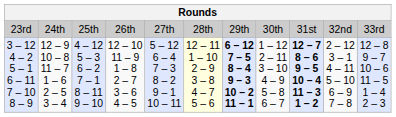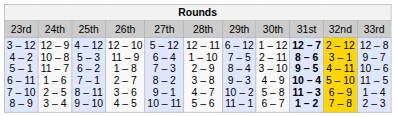(203, 74) lightyellow background -> (203, 74) no background
(239, 74) bold -> (239, 74) normal
(340, 74) no background -> (340, 74) gold background
